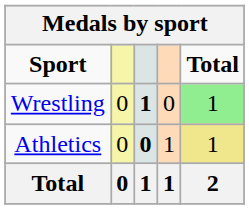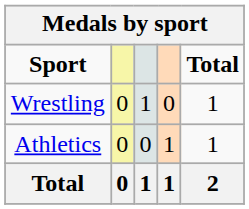(146, 103) bold -> (146, 103) normal
(213, 103) lightgreen background -> (213, 103) no background
(146, 143) bold -> (146, 143) normal
(213, 143) khaki background -> (213, 143) no background
